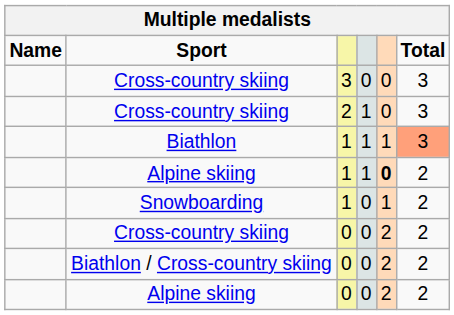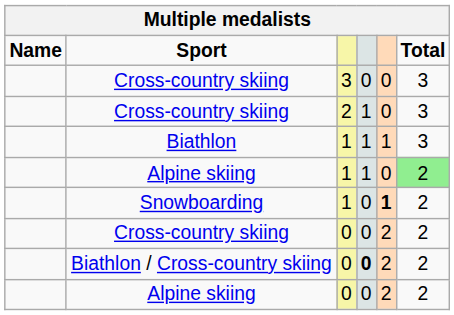(423, 142) lightsalmon background -> (423, 142) no background
(386, 172) bold -> (386, 172) normal
(423, 172) no background -> (423, 172) lightgreen background
(386, 203) normal -> (386, 203) bold
(366, 264) normal -> (366, 264) bold
